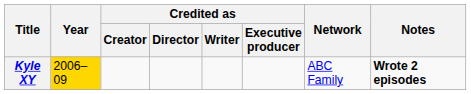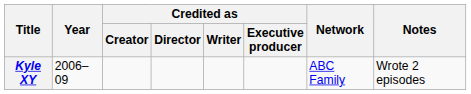(70, 73) gold background -> (72, 73) no background
(400, 73) bold -> (401, 73) normal
